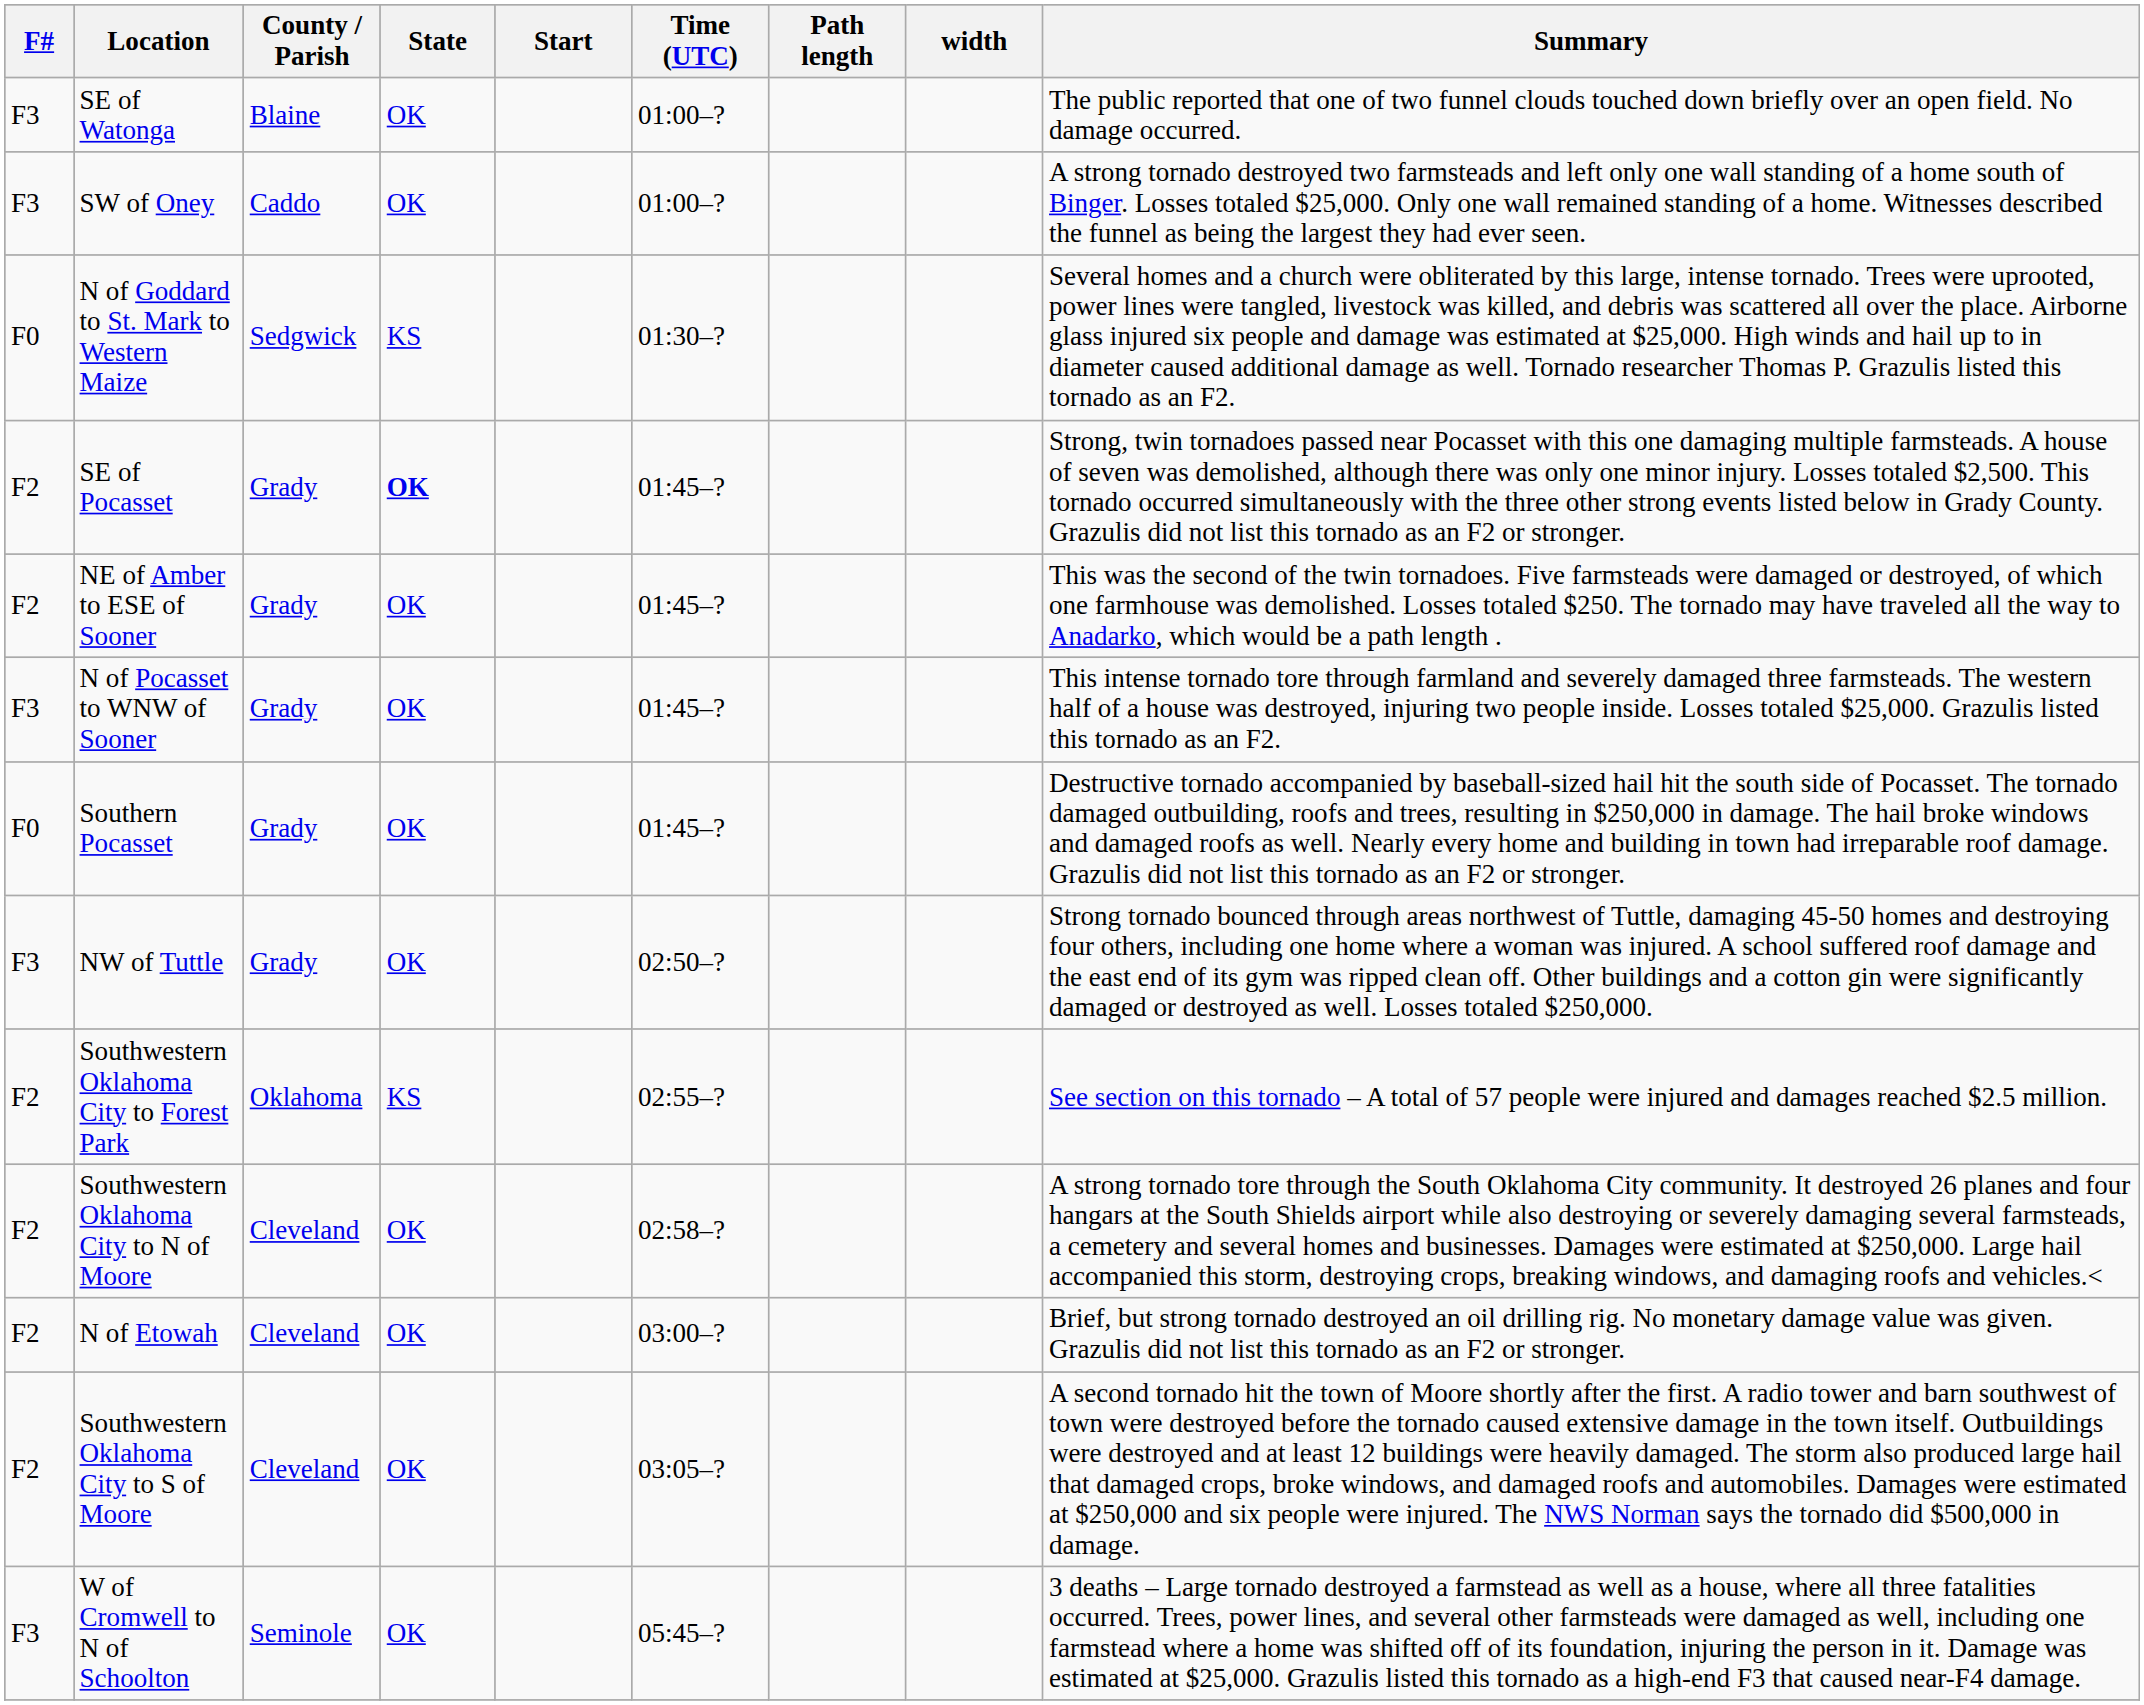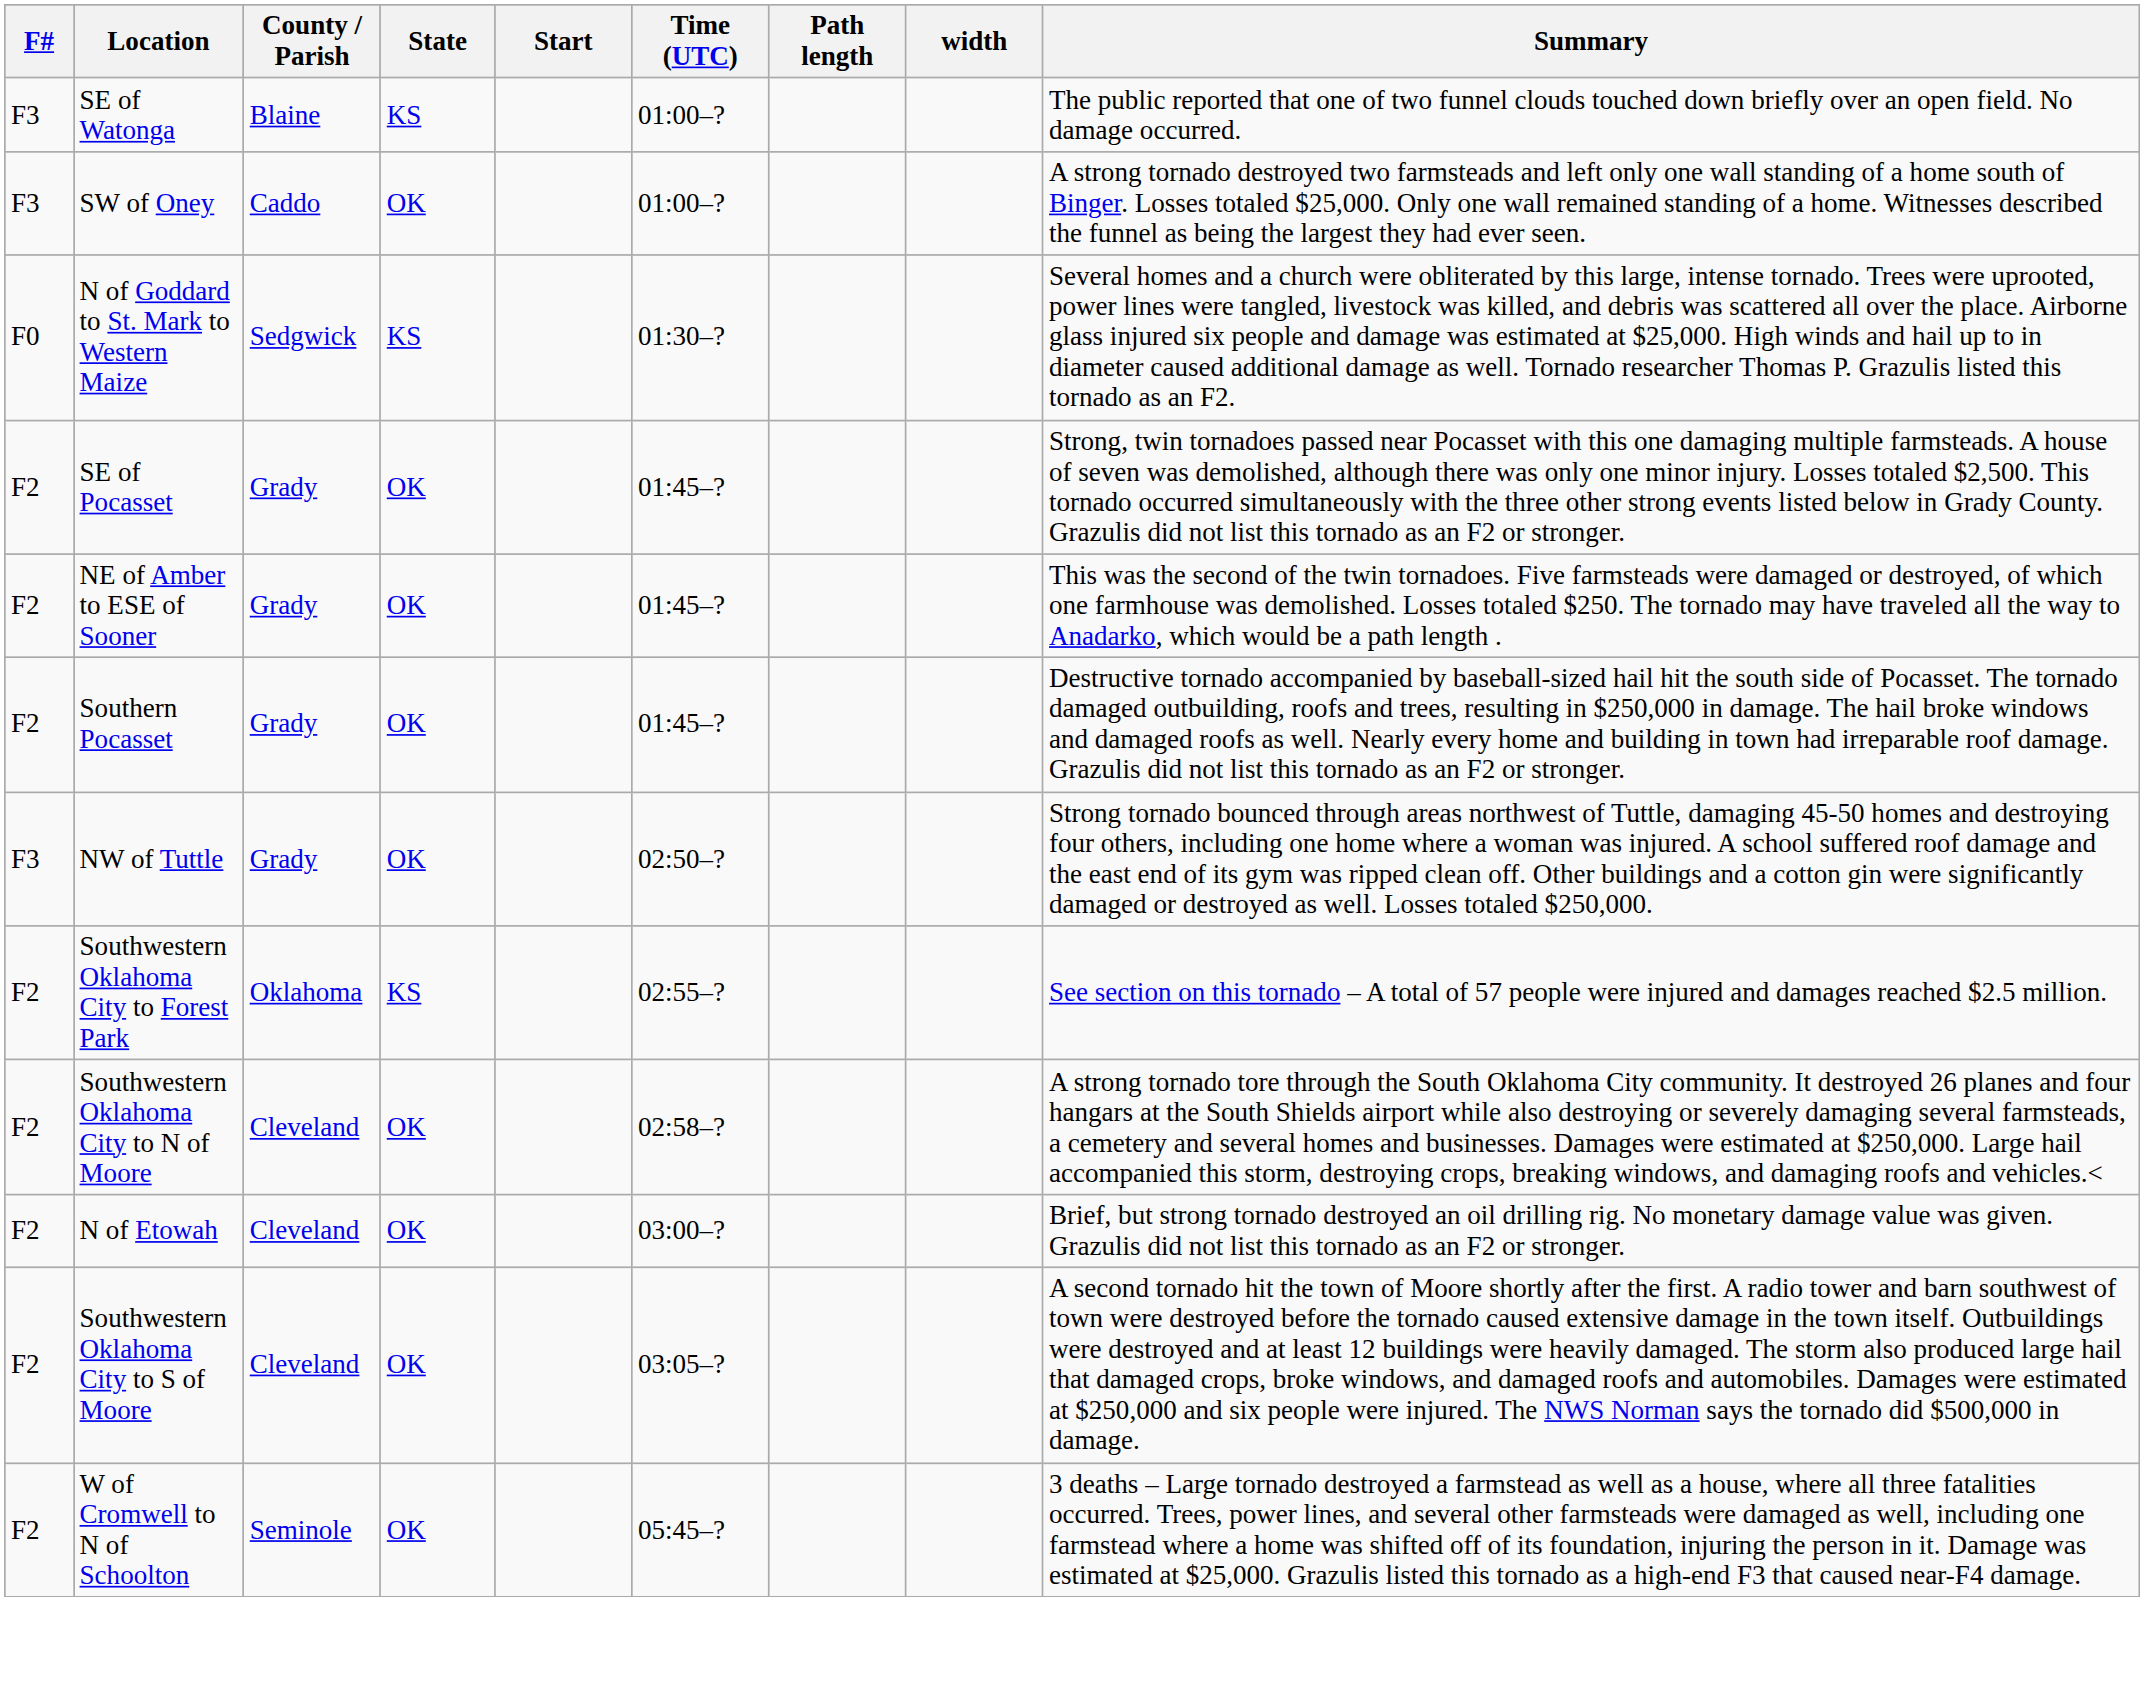(406, 114) OK -> (404, 114) KS
(408, 486) bold -> (406, 486) normal
- row: (154, 709)
(25, 828) F0 -> (25, 724) F2
(25, 1632) F3 -> (25, 1529) F2
